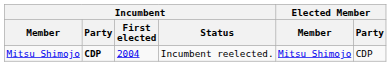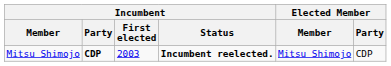(128, 53) 2004 -> (128, 53) 2003
(217, 53) normal -> (217, 53) bold
